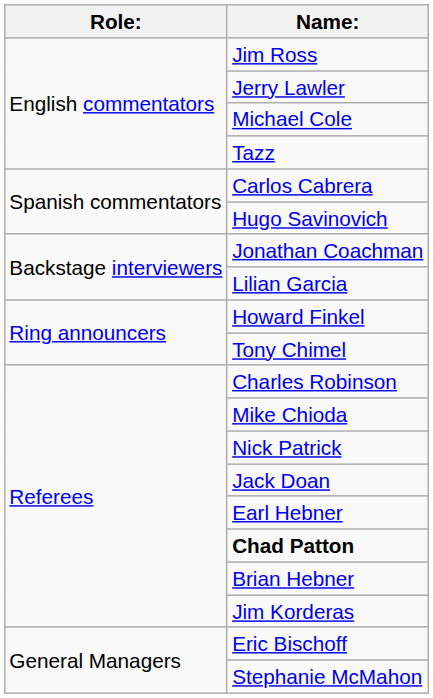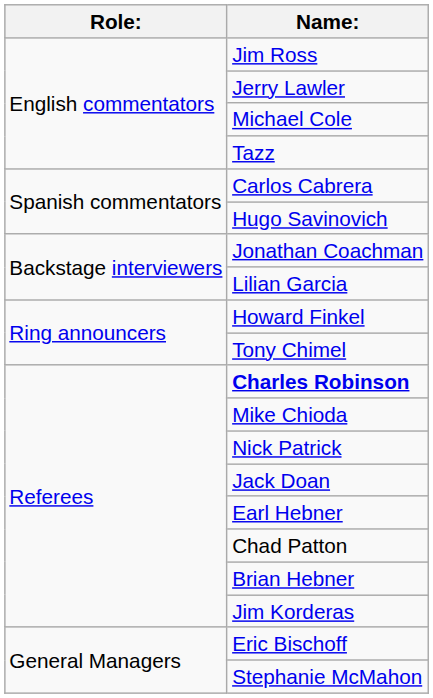(314, 382) normal -> (321, 382) bold
(293, 546) bold -> (290, 546) normal
